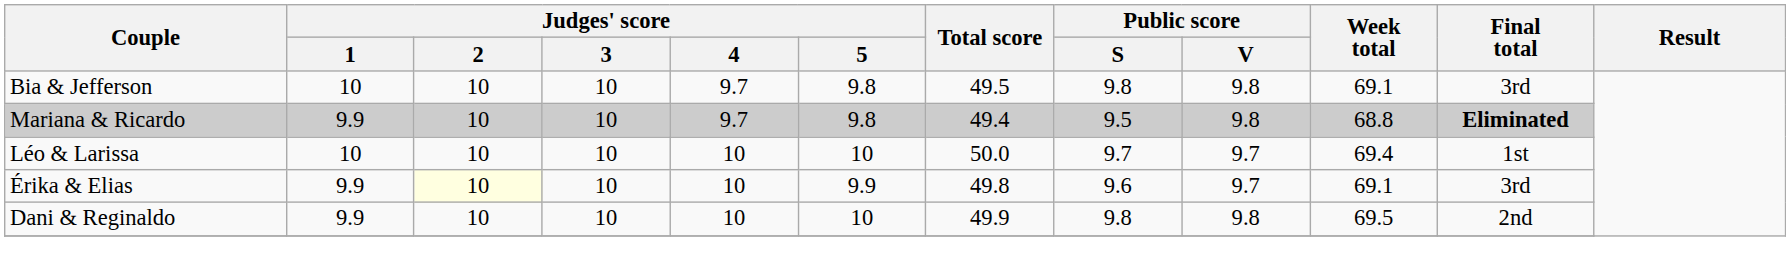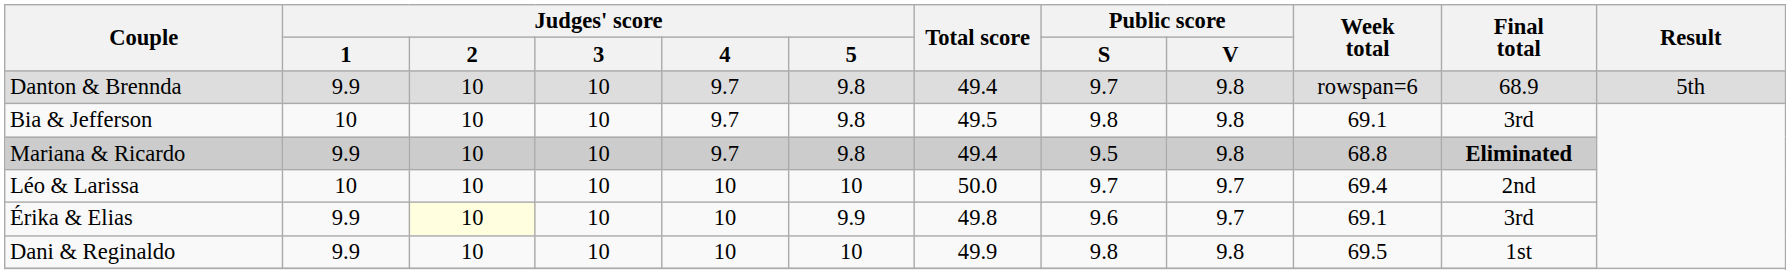+ row: (96, 86)
(1516, 152) 1st -> (1519, 185) 2nd
(1516, 218) 2nd -> (1519, 251) 1st
